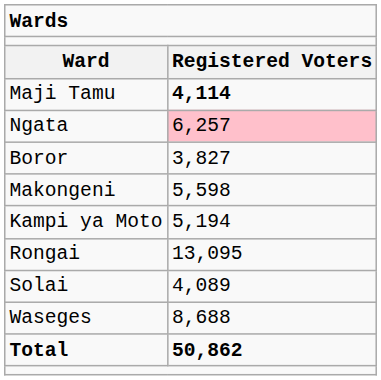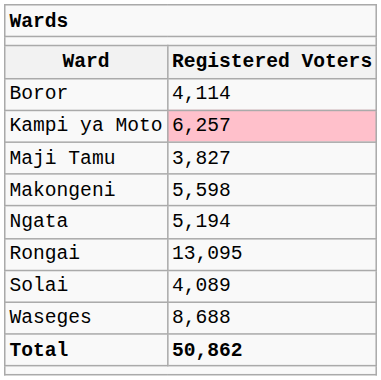(62, 94) Maji Tamu -> (39, 94) Boror
(201, 94) bold -> (201, 94) normal
(39, 126) Ngata -> (86, 126) Kampi ya Moto
(39, 158) Boror -> (62, 158) Maji Tamu
(86, 222) Kampi ya Moto -> (39, 222) Ngata
